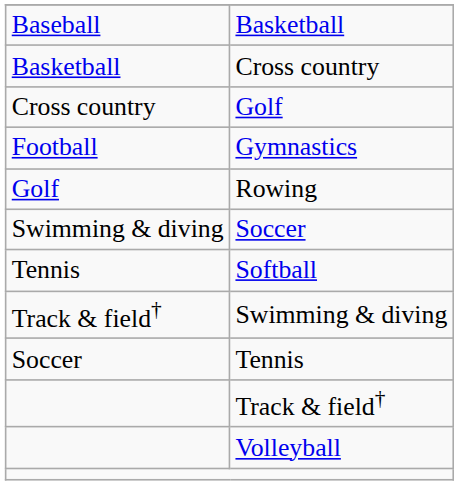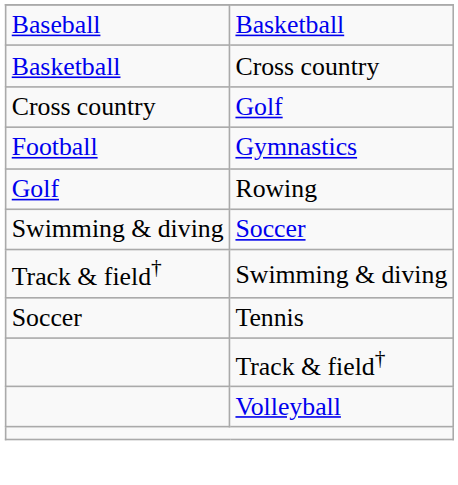- row: (276, 270)
